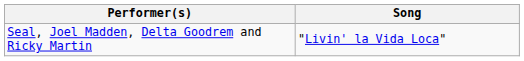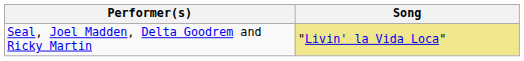(372, 40) no background -> (372, 40) khaki background
